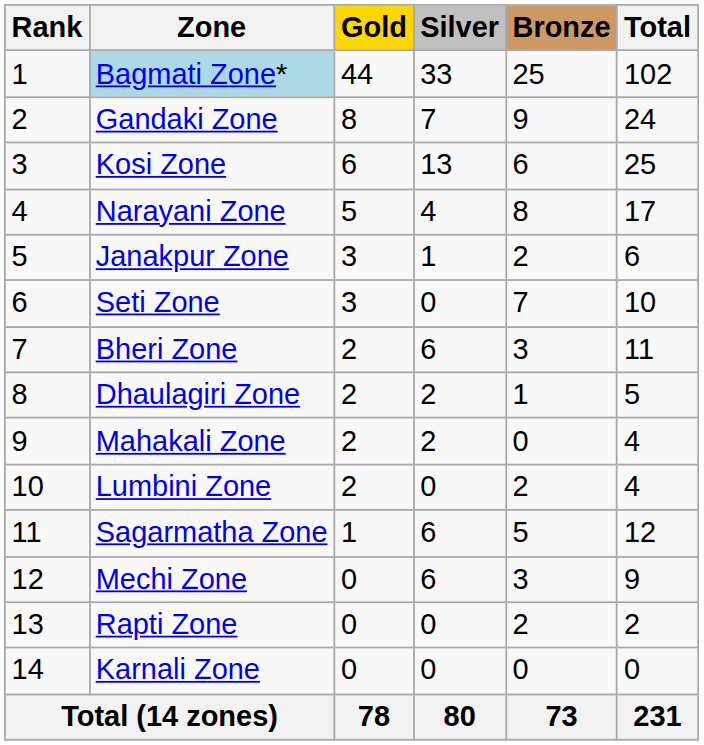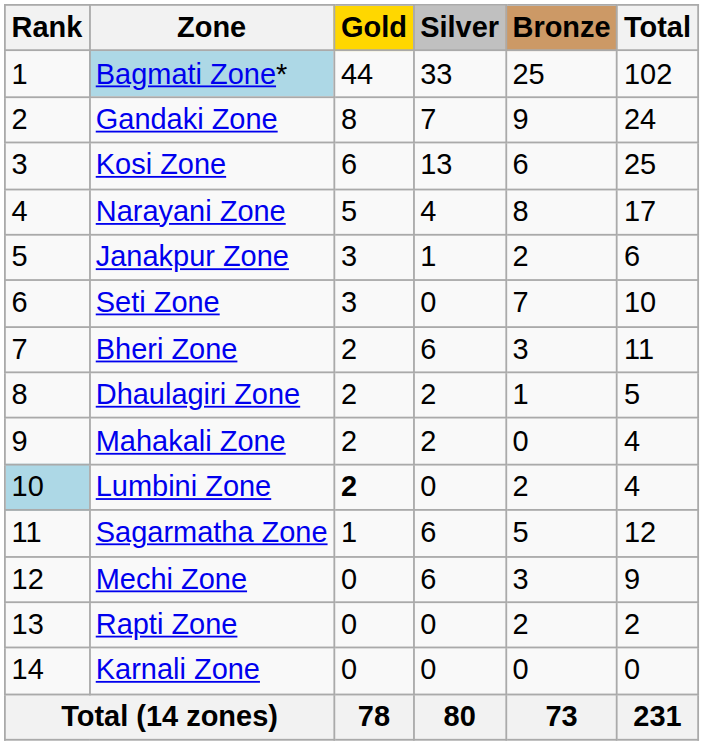(28, 486) no background -> (28, 486) lightblue background
(349, 486) normal -> (349, 486) bold
